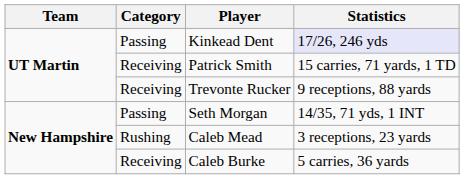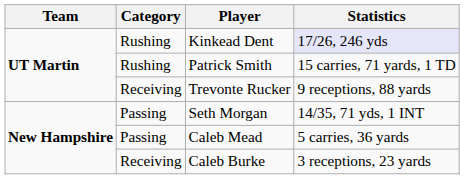(143, 40) Passing -> (145, 40) Rushing
(151, 64) Receiving -> (145, 64) Rushing
(145, 137) Rushing -> (143, 137) Passing
(364, 137) 3 receptions, 23 yards -> (353, 137) 5 carries, 36 yards
(353, 161) 5 carries, 36 yards -> (364, 161) 3 receptions, 23 yards
